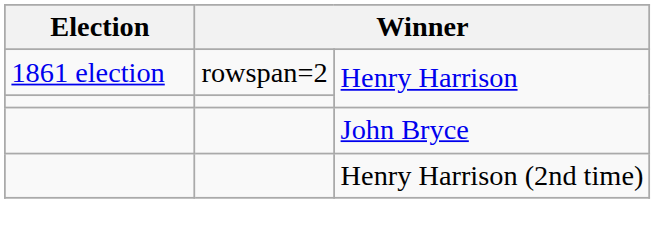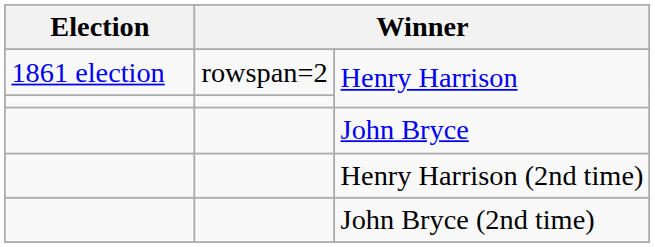+ row: (100, 220)
